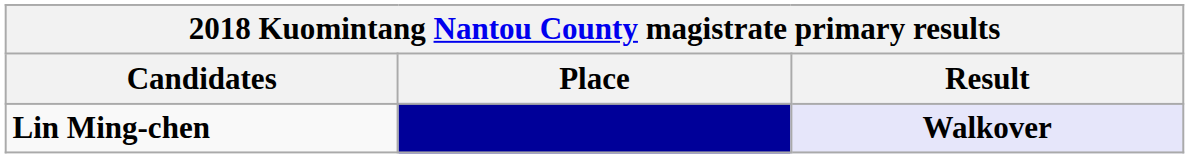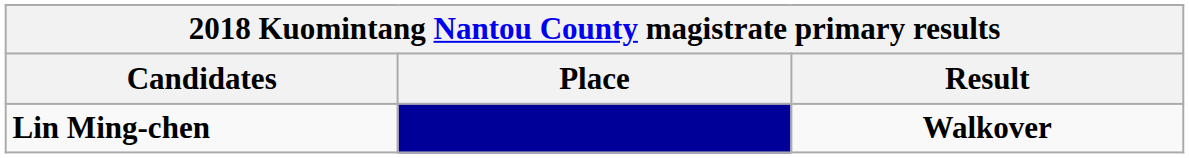(987, 127) lavender background -> (987, 127) no background
